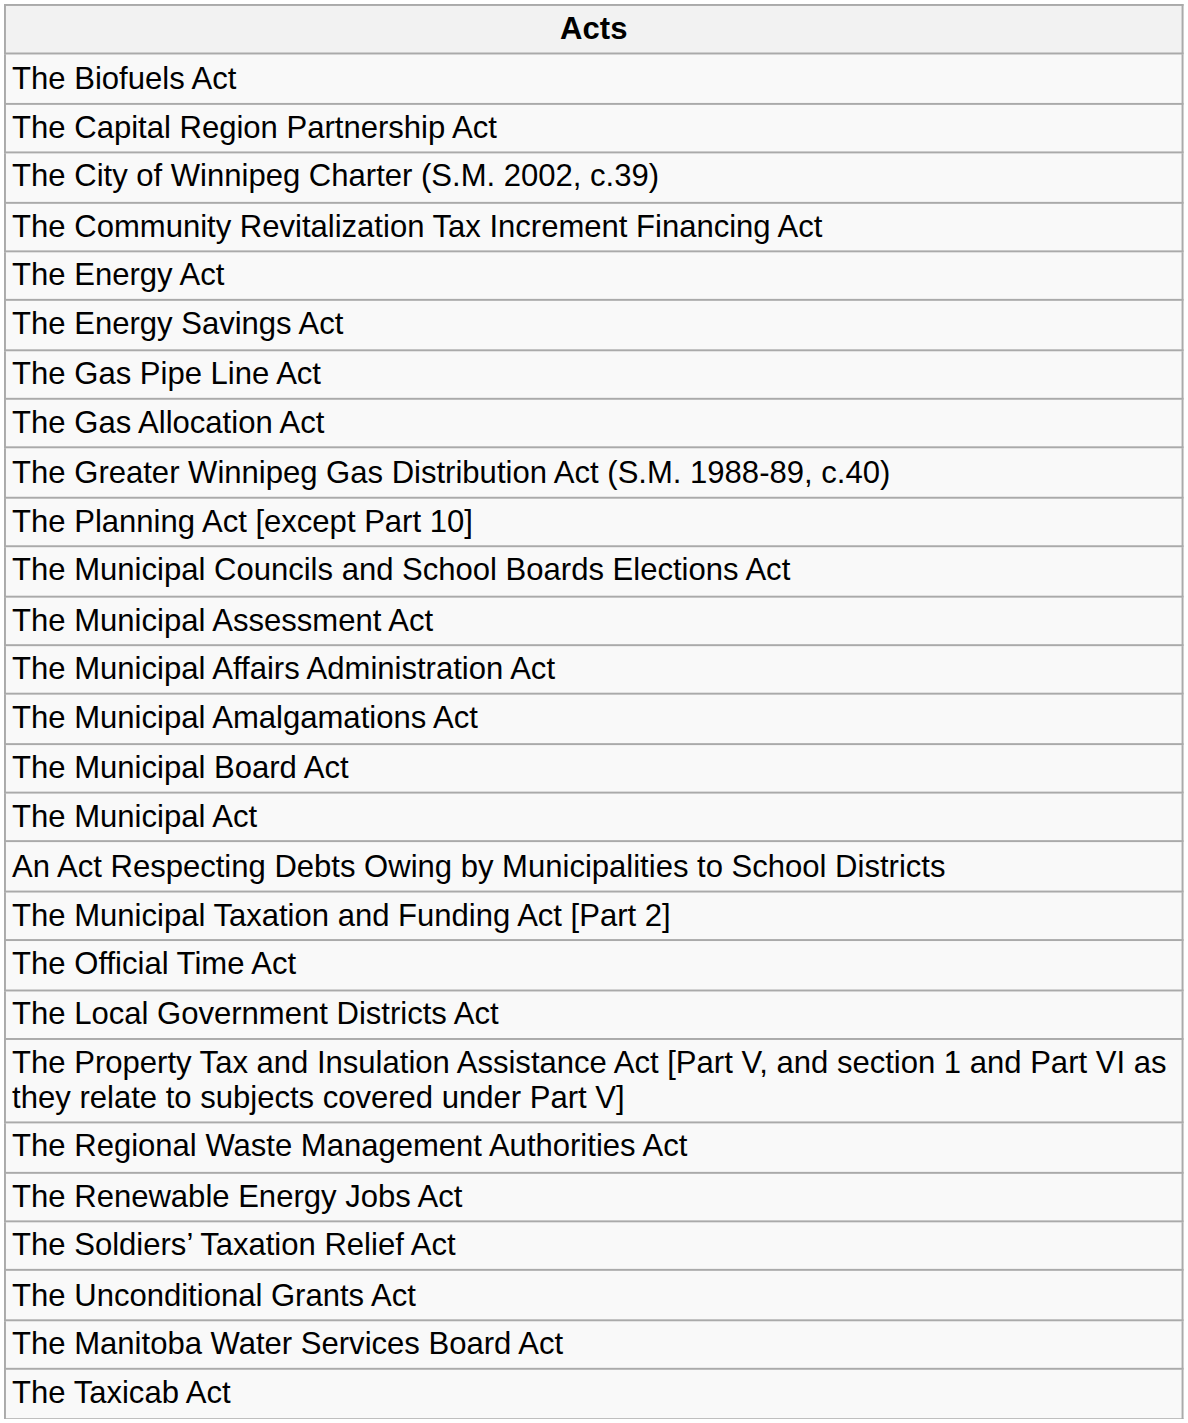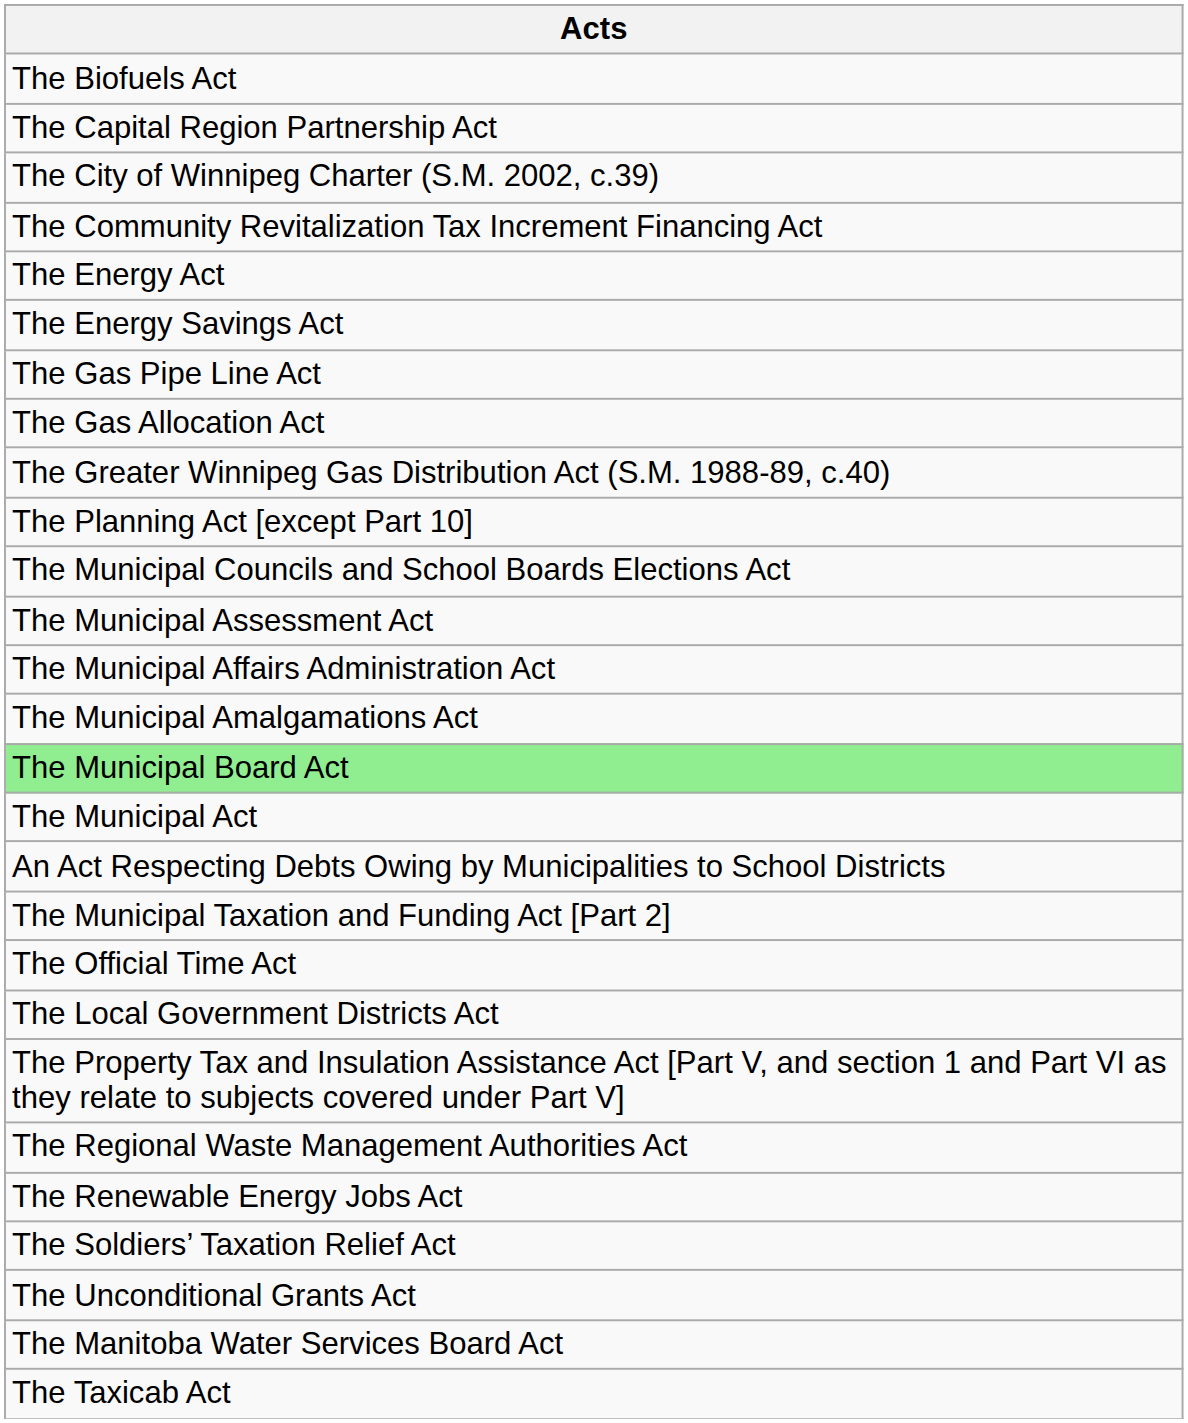(180, 767) no background -> (180, 767) lightgreen background
